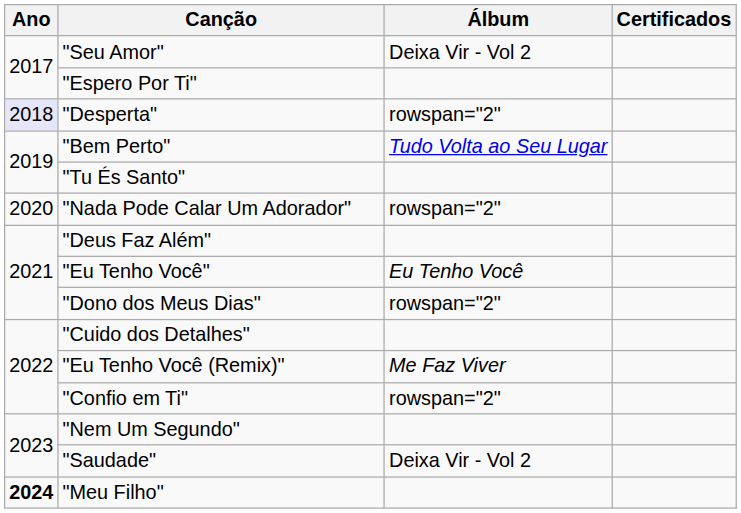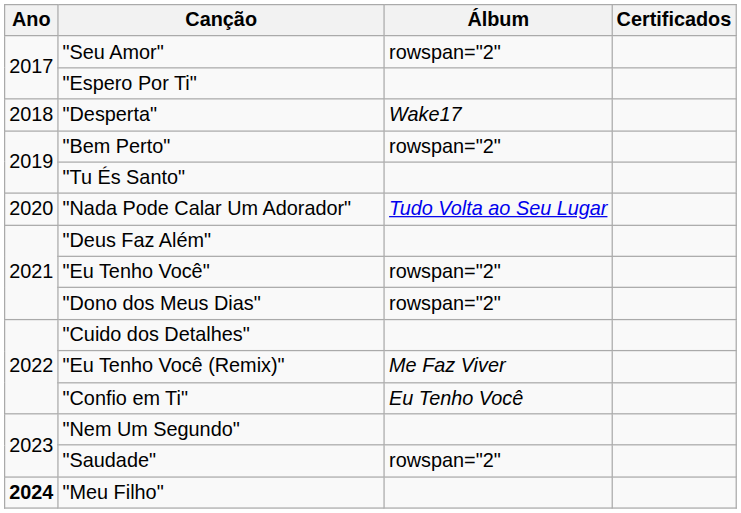(460, 51) Deixa Vir - Vol 2 -> (445, 51) rowspan="2"
(31, 114) lavender background -> (31, 114) no background
(445, 114) rowspan="2" -> (425, 114) Wake17
(498, 146) Tudo Volta ao Seu Lugar -> (445, 146) rowspan="2"
(445, 209) rowspan="2" -> (498, 209) Tudo Volta ao Seu Lugar
(456, 271) Eu Tenho Você -> (445, 271) rowspan="2"
(445, 397) rowspan="2" -> (456, 397) Eu Tenho Você
(460, 460) Deixa Vir - Vol 2 -> (445, 460) rowspan="2"
